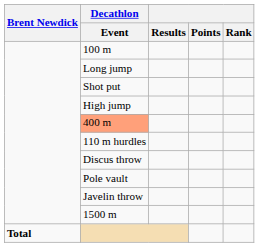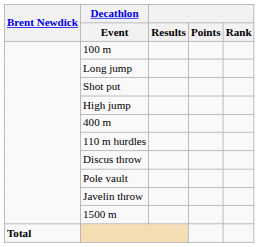(97, 123) lightsalmon background -> (97, 123) no background
